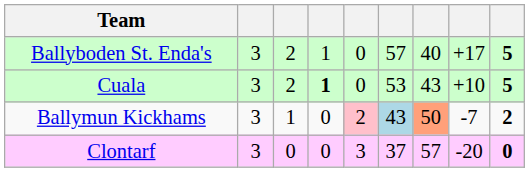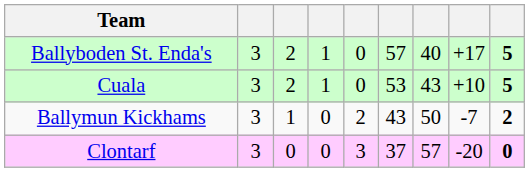(326, 85) bold -> (326, 85) normal
(361, 118) pink background -> (361, 118) no background
(396, 118) lightblue background -> (396, 118) no background
(431, 118) lightsalmon background -> (431, 118) no background
